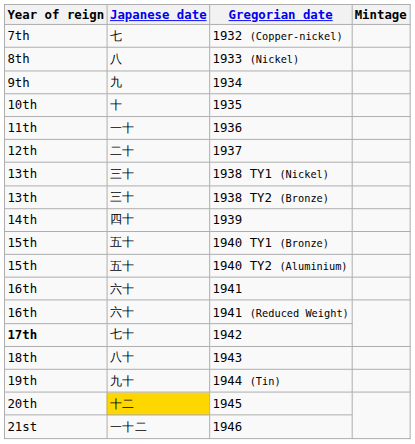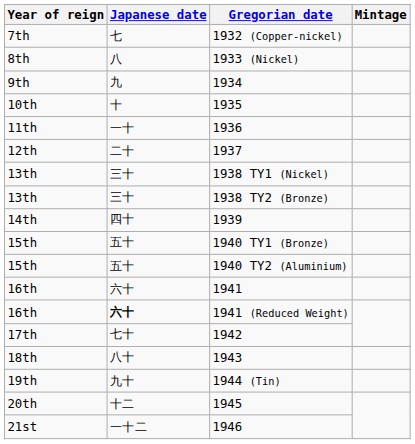(122, 311) normal -> (122, 311) bold
(22, 335) bold -> (22, 335) normal
(122, 403) gold background -> (122, 403) no background
